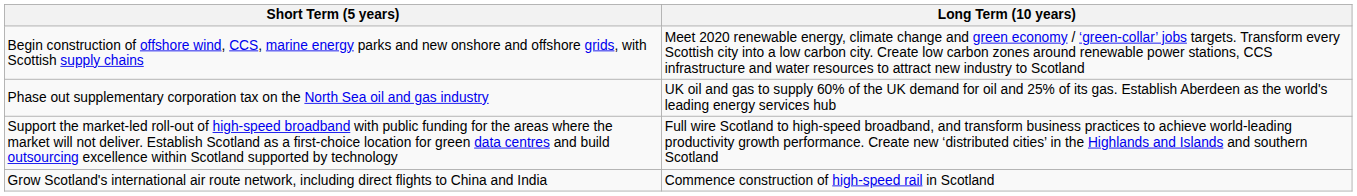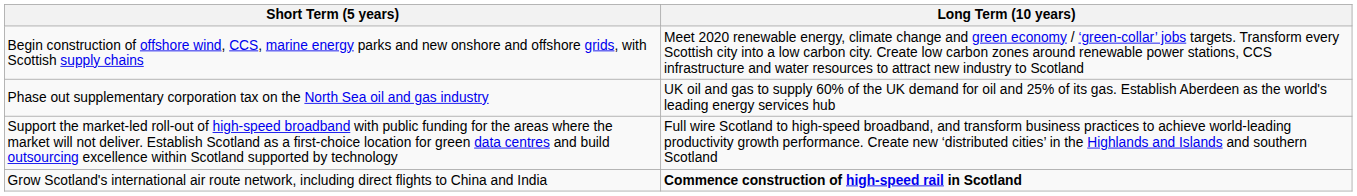(830, 180) normal -> (843, 180) bold
